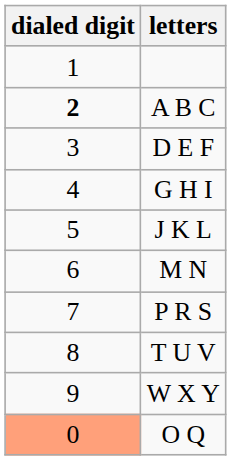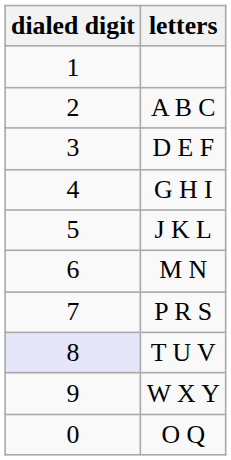(73, 107) bold -> (73, 107) normal
(73, 352) no background -> (73, 352) lavender background
(73, 434) lightsalmon background -> (73, 434) no background
